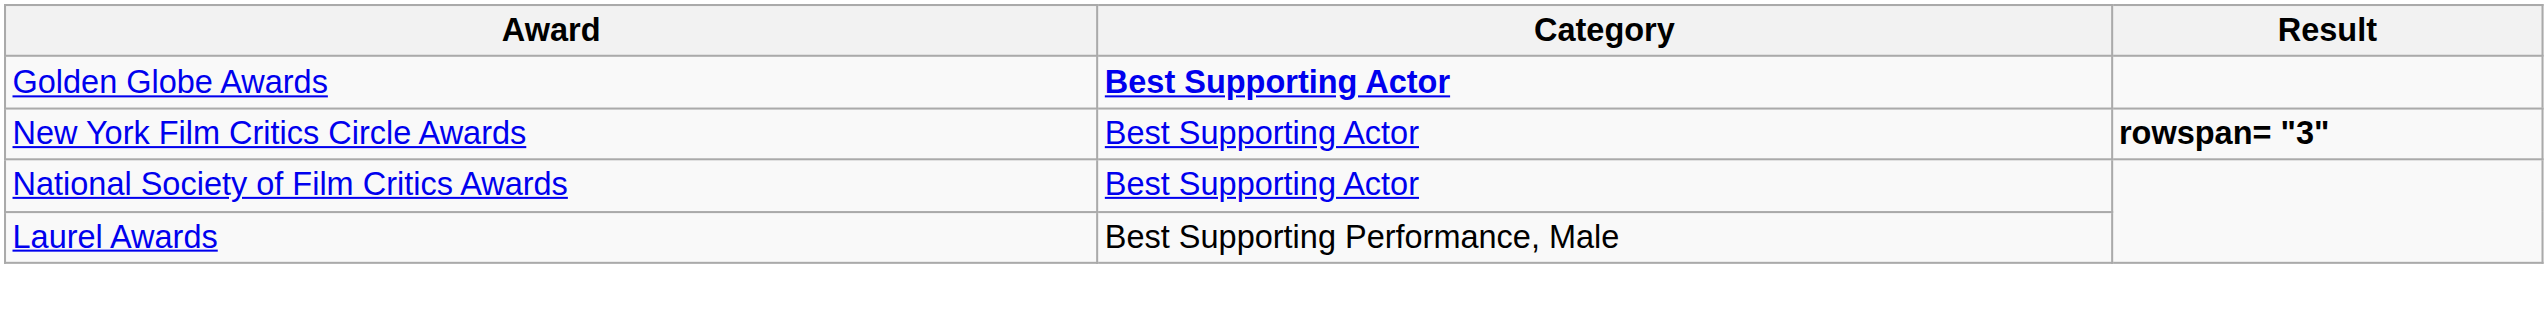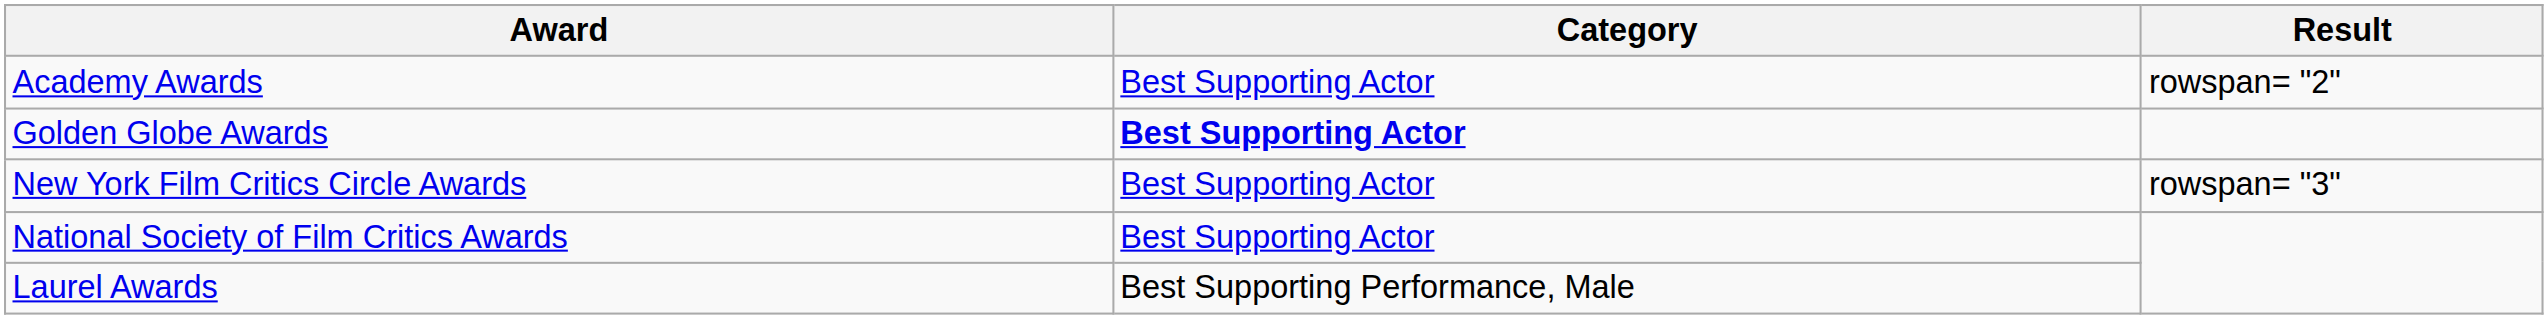+ row: (138, 81)
(2224, 133) bold -> (2245, 184) normal
